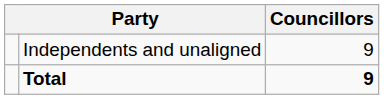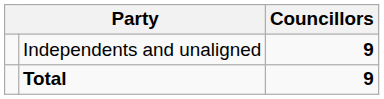(369, 49) normal -> (369, 49) bold
